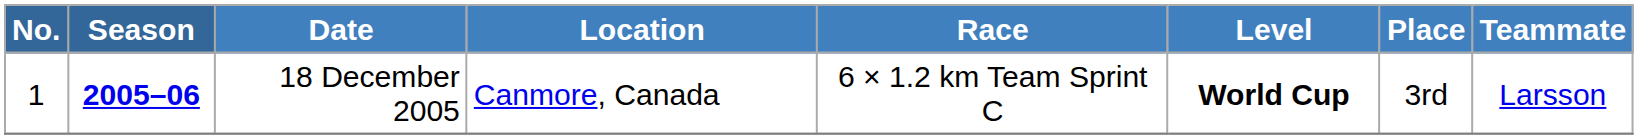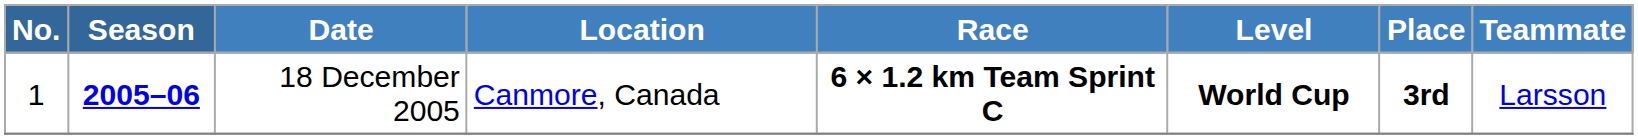(993, 93) normal -> (993, 93) bold
(1426, 93) normal -> (1426, 93) bold
